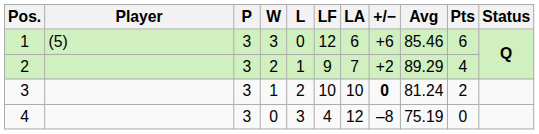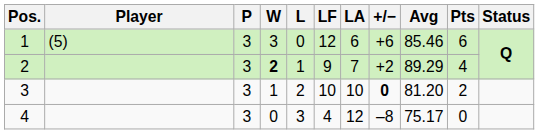(274, 66) normal -> (274, 66) bold
(424, 91) 81.24 -> (424, 91) 81.20
(424, 116) 75.19 -> (424, 116) 75.17
